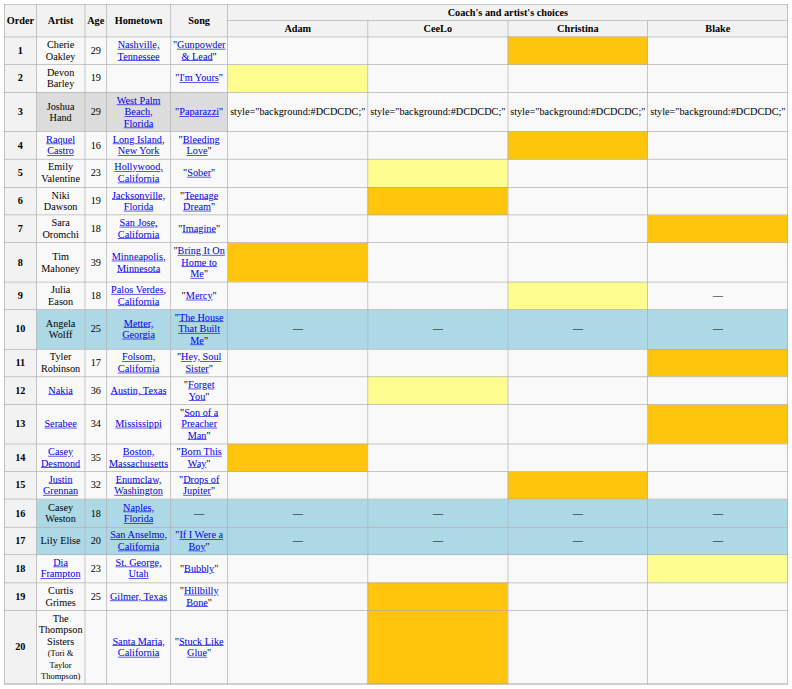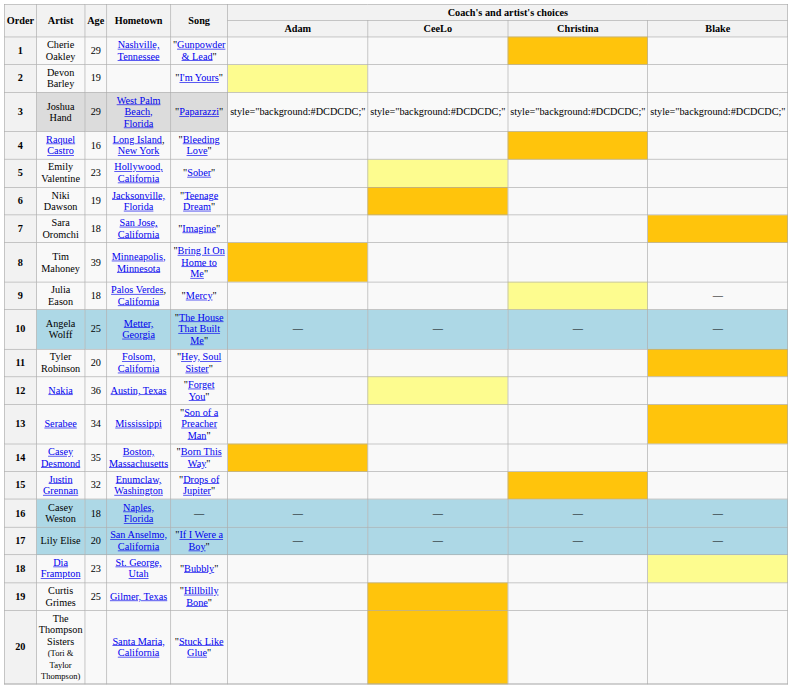(96, 363) 17 -> (96, 363) 20
